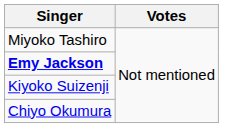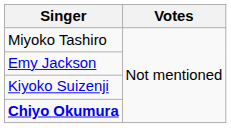(55, 63) bold -> (52, 63) normal
(60, 110) normal -> (63, 110) bold
